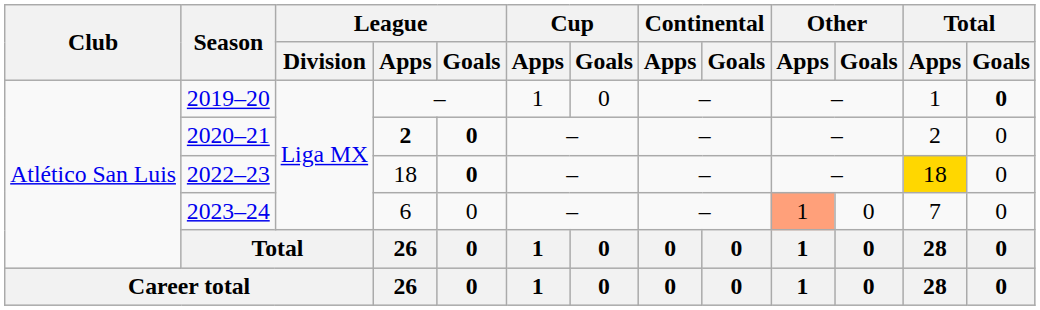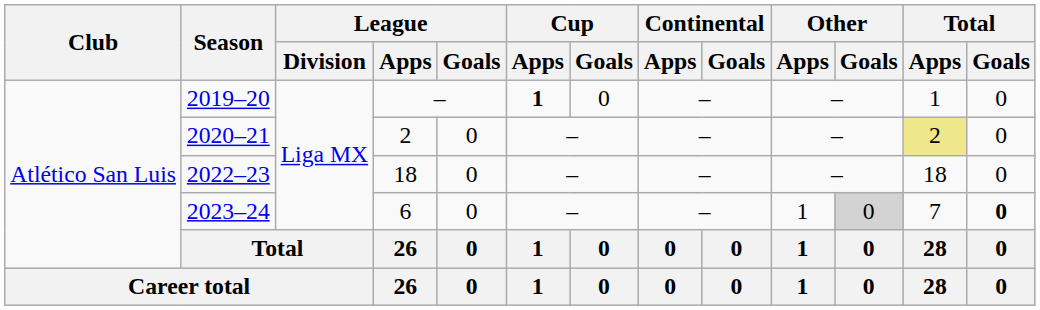(538, 98) normal -> (538, 98) bold
(1001, 98) bold -> (1001, 98) normal
(405, 135) bold -> (405, 135) normal
(472, 135) bold -> (472, 135) normal
(935, 135) no background -> (935, 135) khaki background
(472, 173) bold -> (472, 173) normal
(935, 173) gold background -> (935, 173) no background
(803, 211) lightsalmon background -> (803, 211) no background
(869, 211) no background -> (869, 211) lightgrey background
(1001, 211) normal -> (1001, 211) bold
